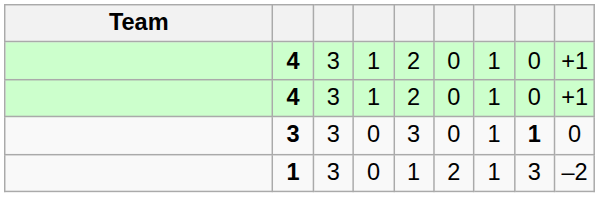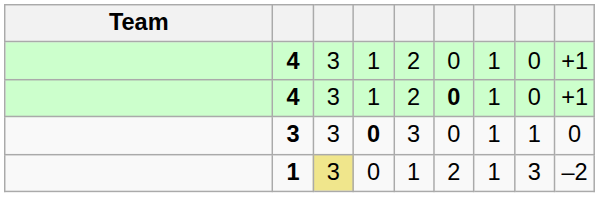(454, 97) normal -> (454, 97) bold
(373, 135) normal -> (373, 135) bold
(534, 135) bold -> (534, 135) normal
(333, 172) no background -> (333, 172) khaki background
